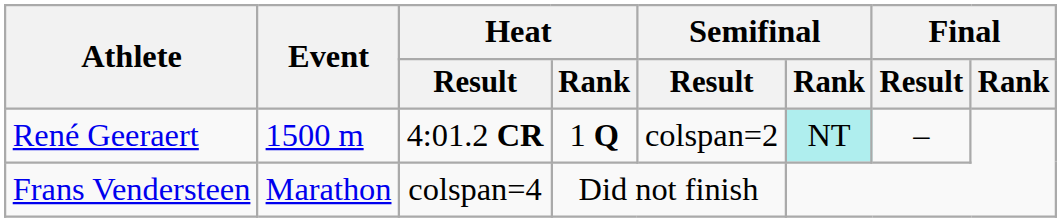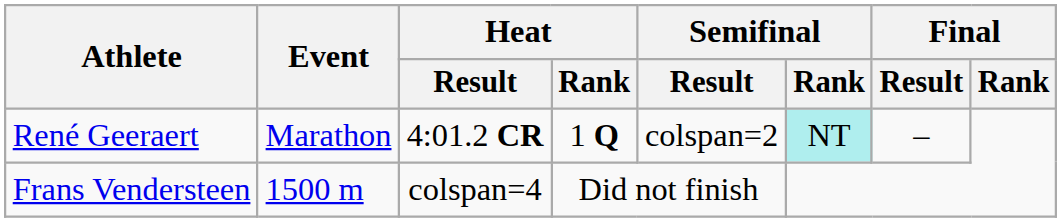(315, 135) 1500 m -> (329, 135) Marathon
(329, 189) Marathon -> (315, 189) 1500 m
